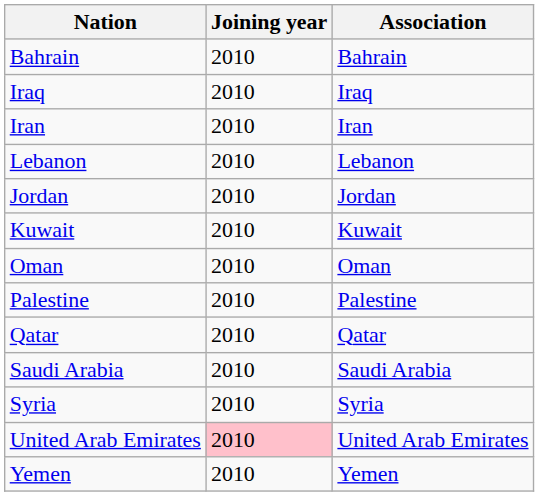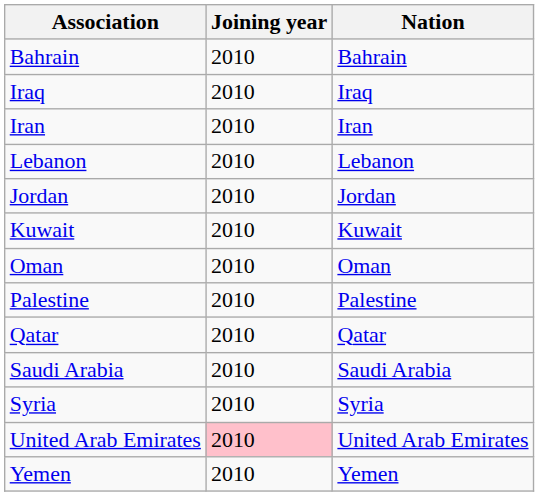columns swapped: (433, 21) <-> (105, 21)
